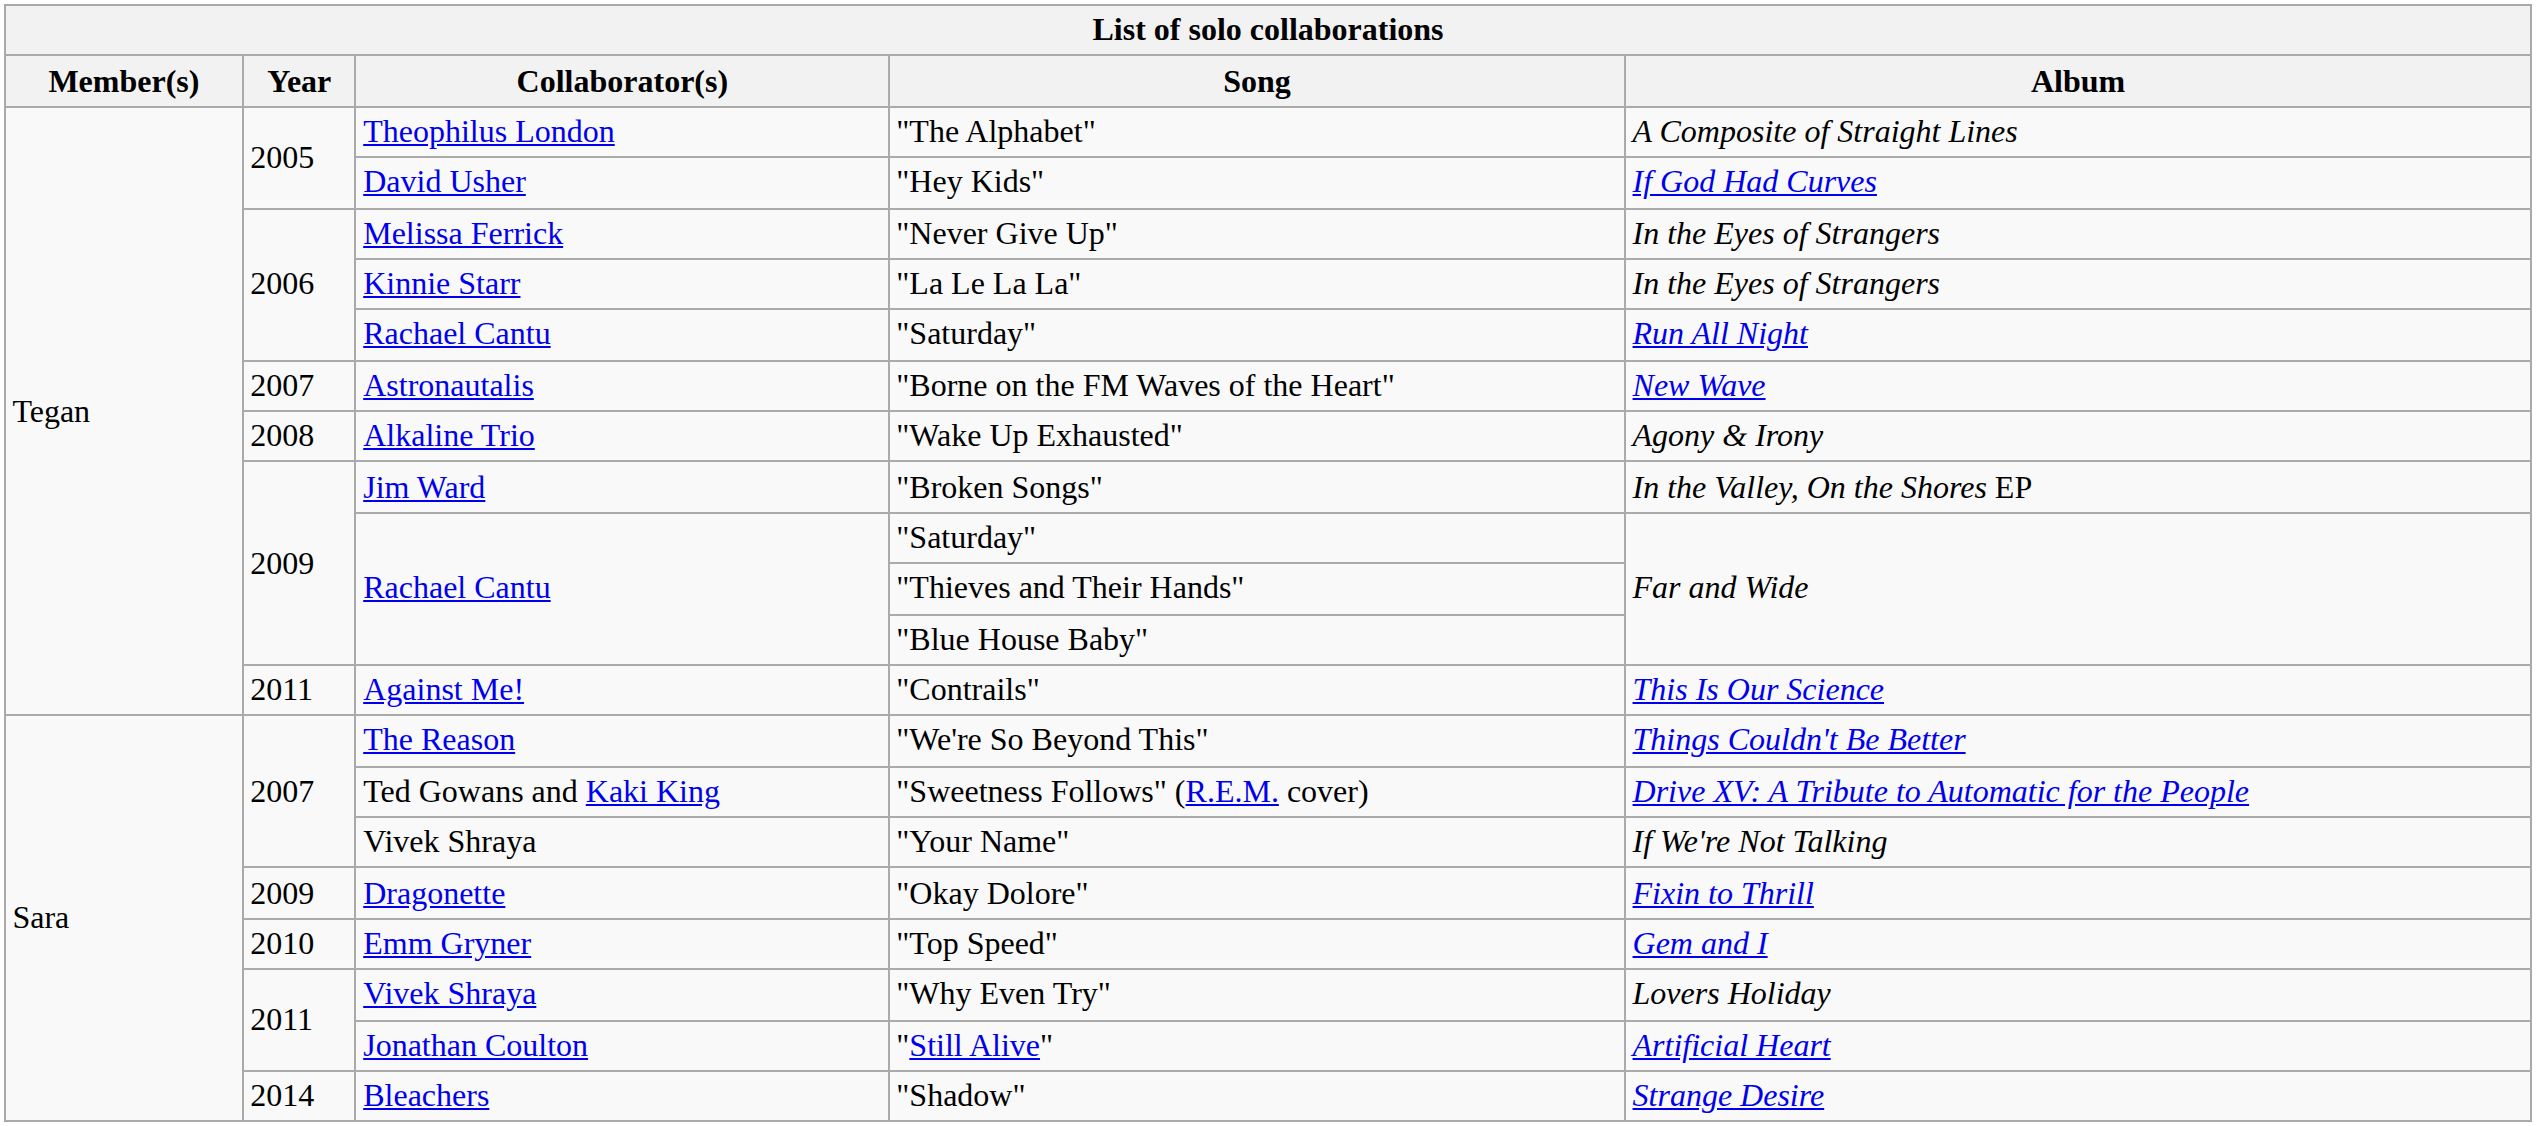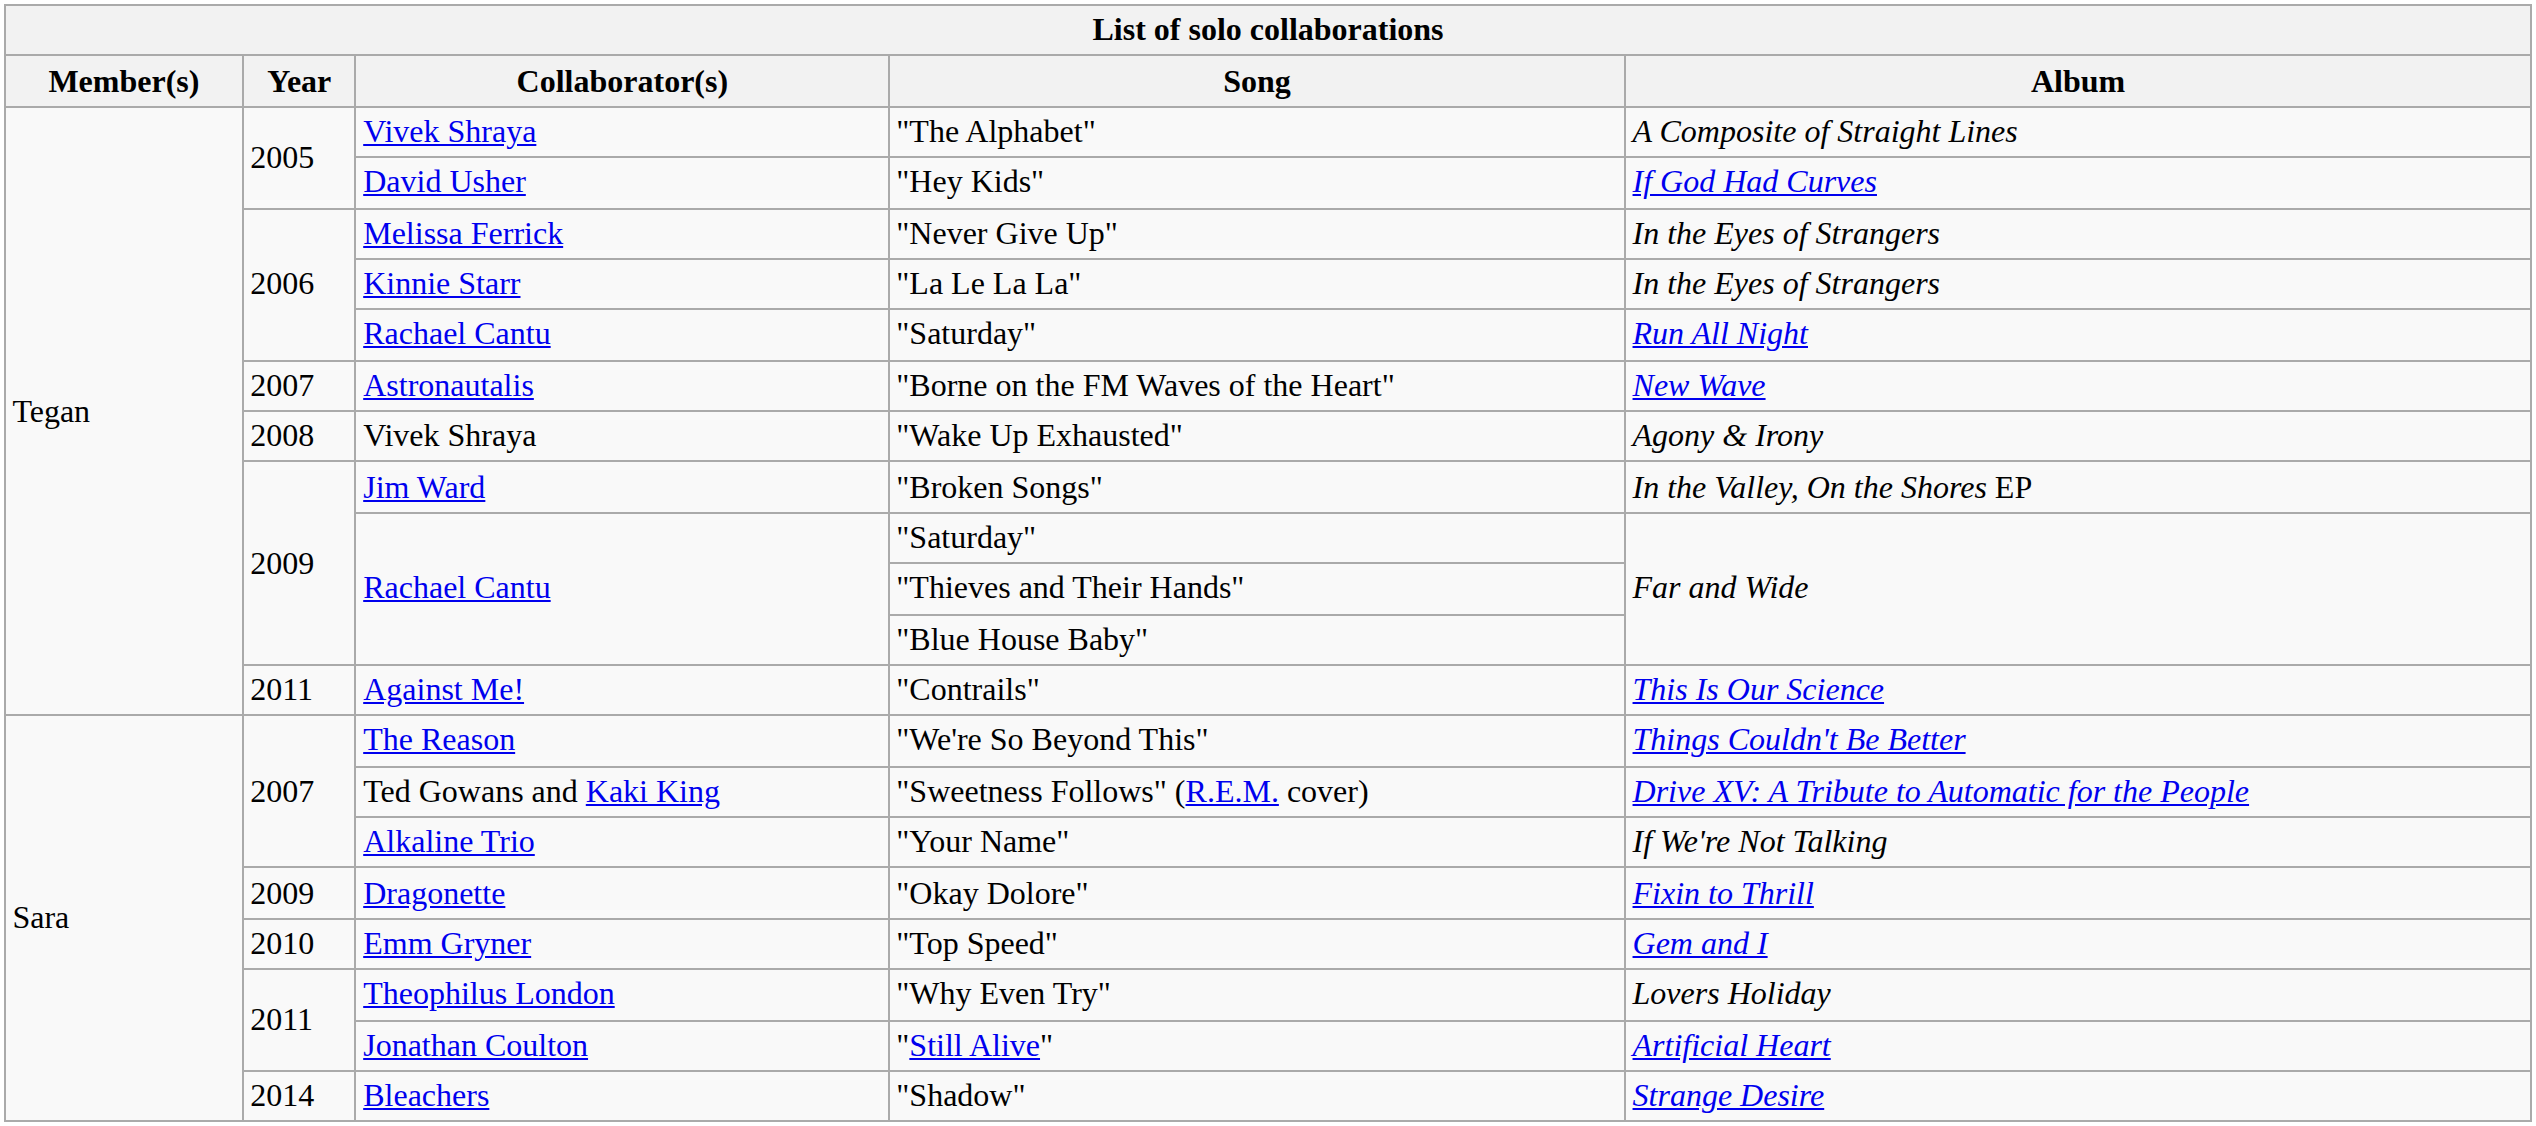(489, 131) Theophilus London -> (450, 131) Vivek Shraya
(449, 435) Alkaline Trio -> (450, 435) Vivek Shraya
(450, 841) Vivek Shraya -> (449, 841) Alkaline Trio
(450, 994) Vivek Shraya -> (489, 994) Theophilus London
